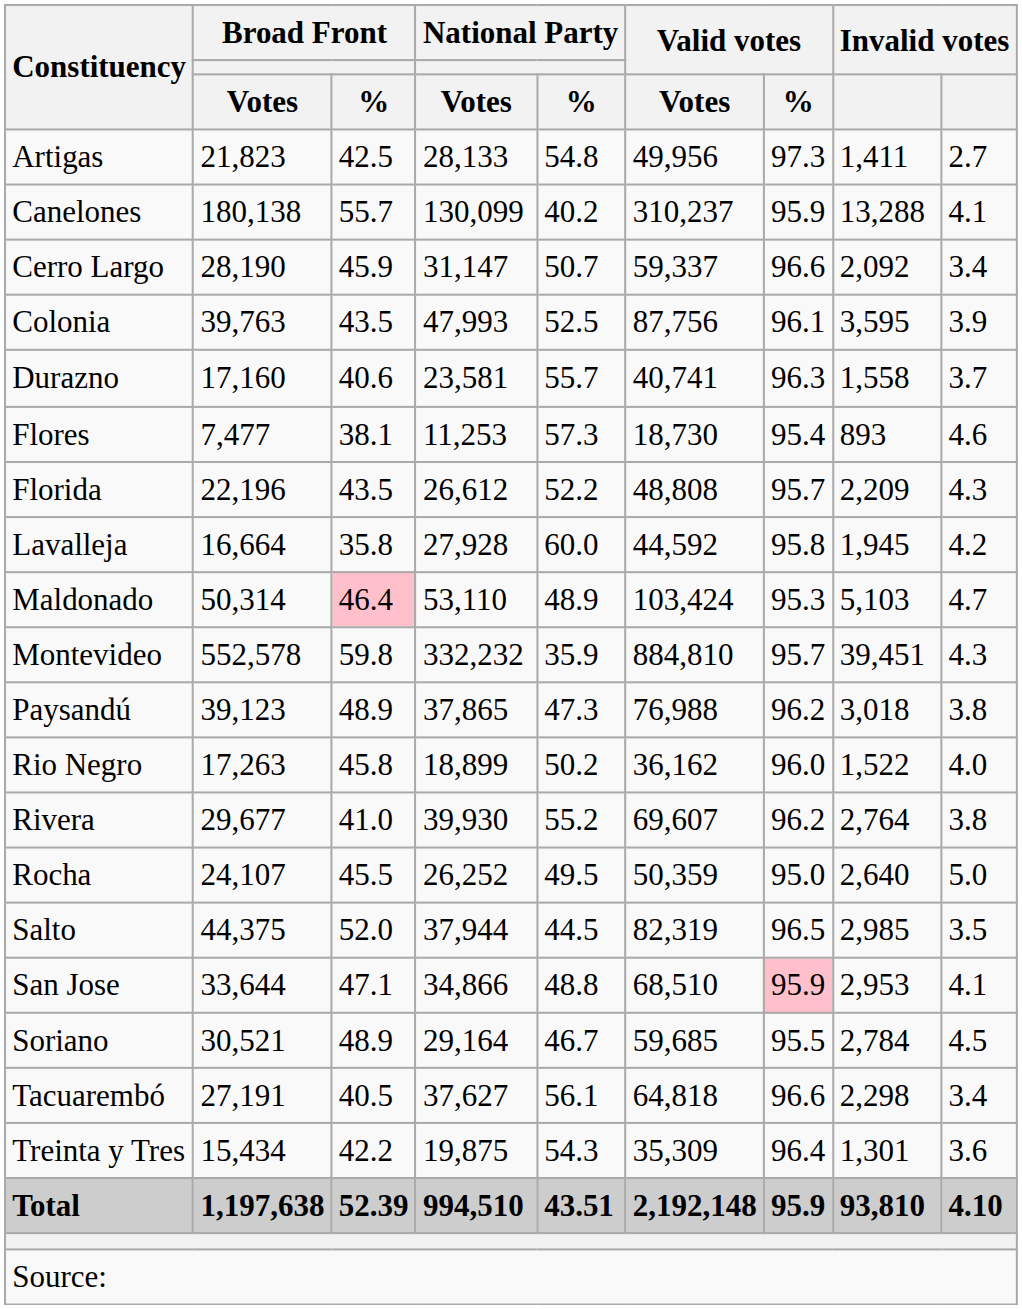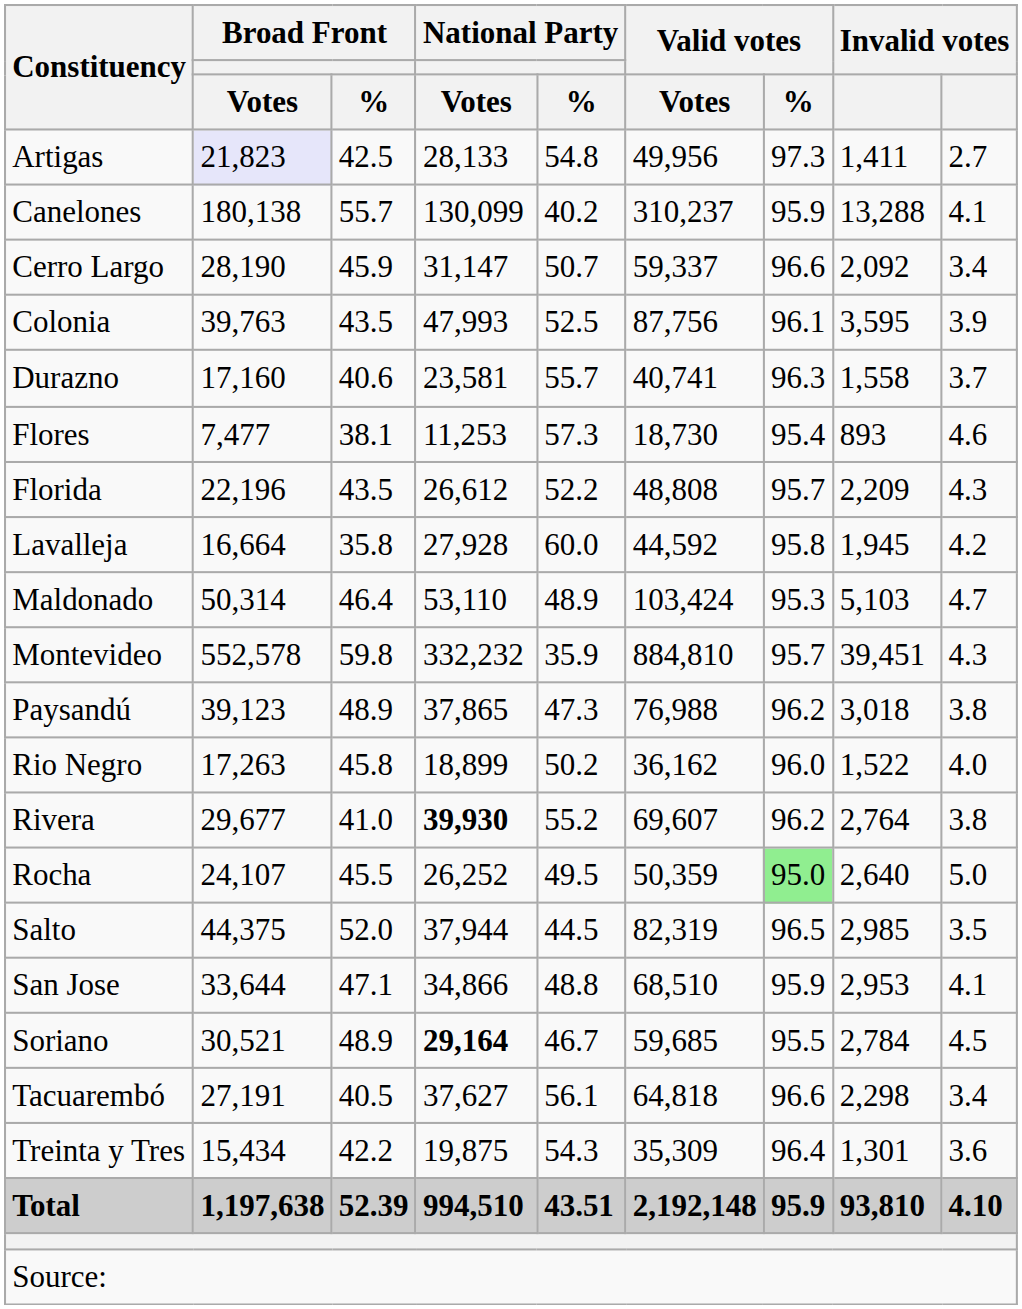(243, 157) no background -> (243, 157) lavender background
(366, 598) pink background -> (366, 598) no background
(466, 819) normal -> (466, 819) bold
(798, 874) no background -> (798, 874) lightgreen background
(798, 985) pink background -> (798, 985) no background
(466, 1040) normal -> (466, 1040) bold
